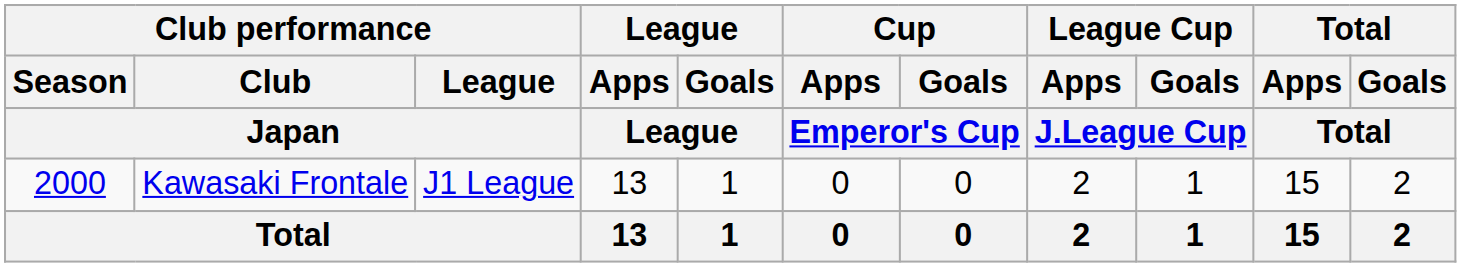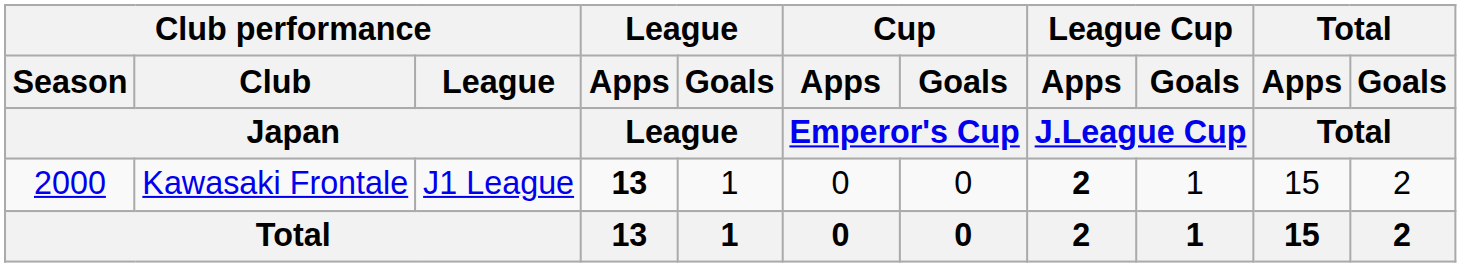(629, 183) normal -> (629, 183) bold
(1081, 183) normal -> (1081, 183) bold
